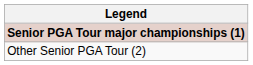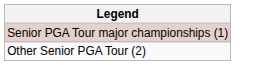(126, 33) bold -> (118, 33) normal
